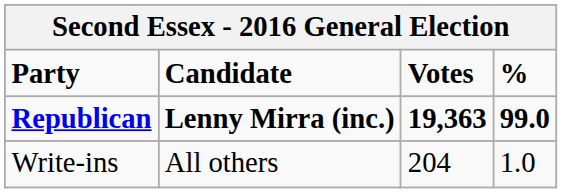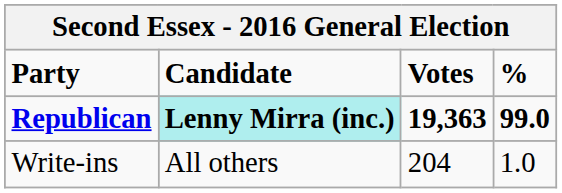(280, 118) no background -> (280, 118) paleturquoise background
